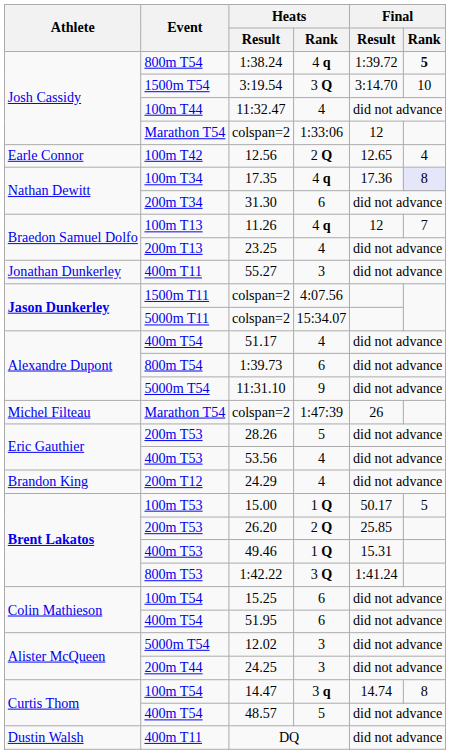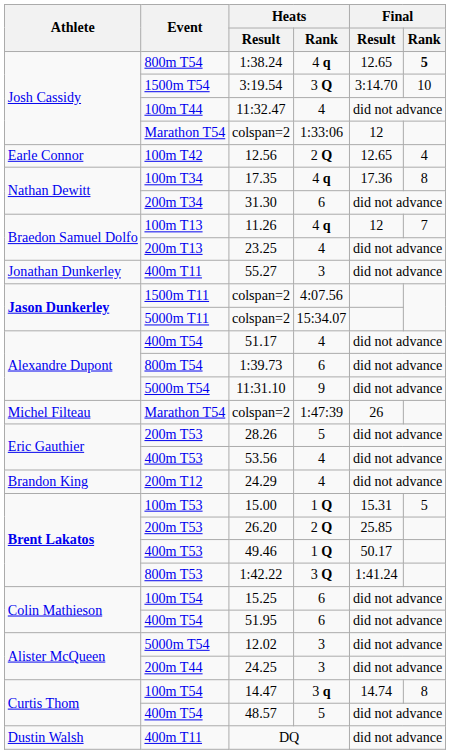(376, 63) 1:39.72 -> (376, 63) 12.65
(424, 179) lavender background -> (424, 179) no background
(376, 505) 50.17 -> (376, 505) 15.31
(376, 551) 15.31 -> (376, 551) 50.17
